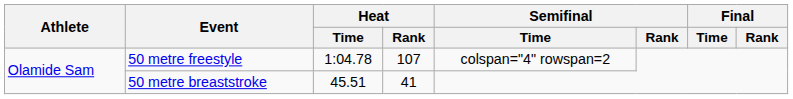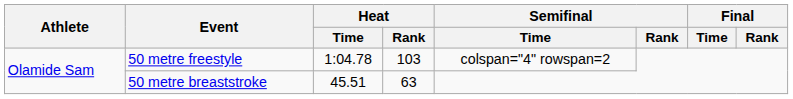(409, 60) 107 -> (409, 60) 103
(409, 82) 41 -> (409, 82) 63
